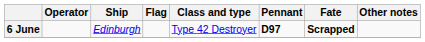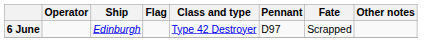(271, 29) bold -> (271, 29) normal
(331, 29) bold -> (329, 29) normal
